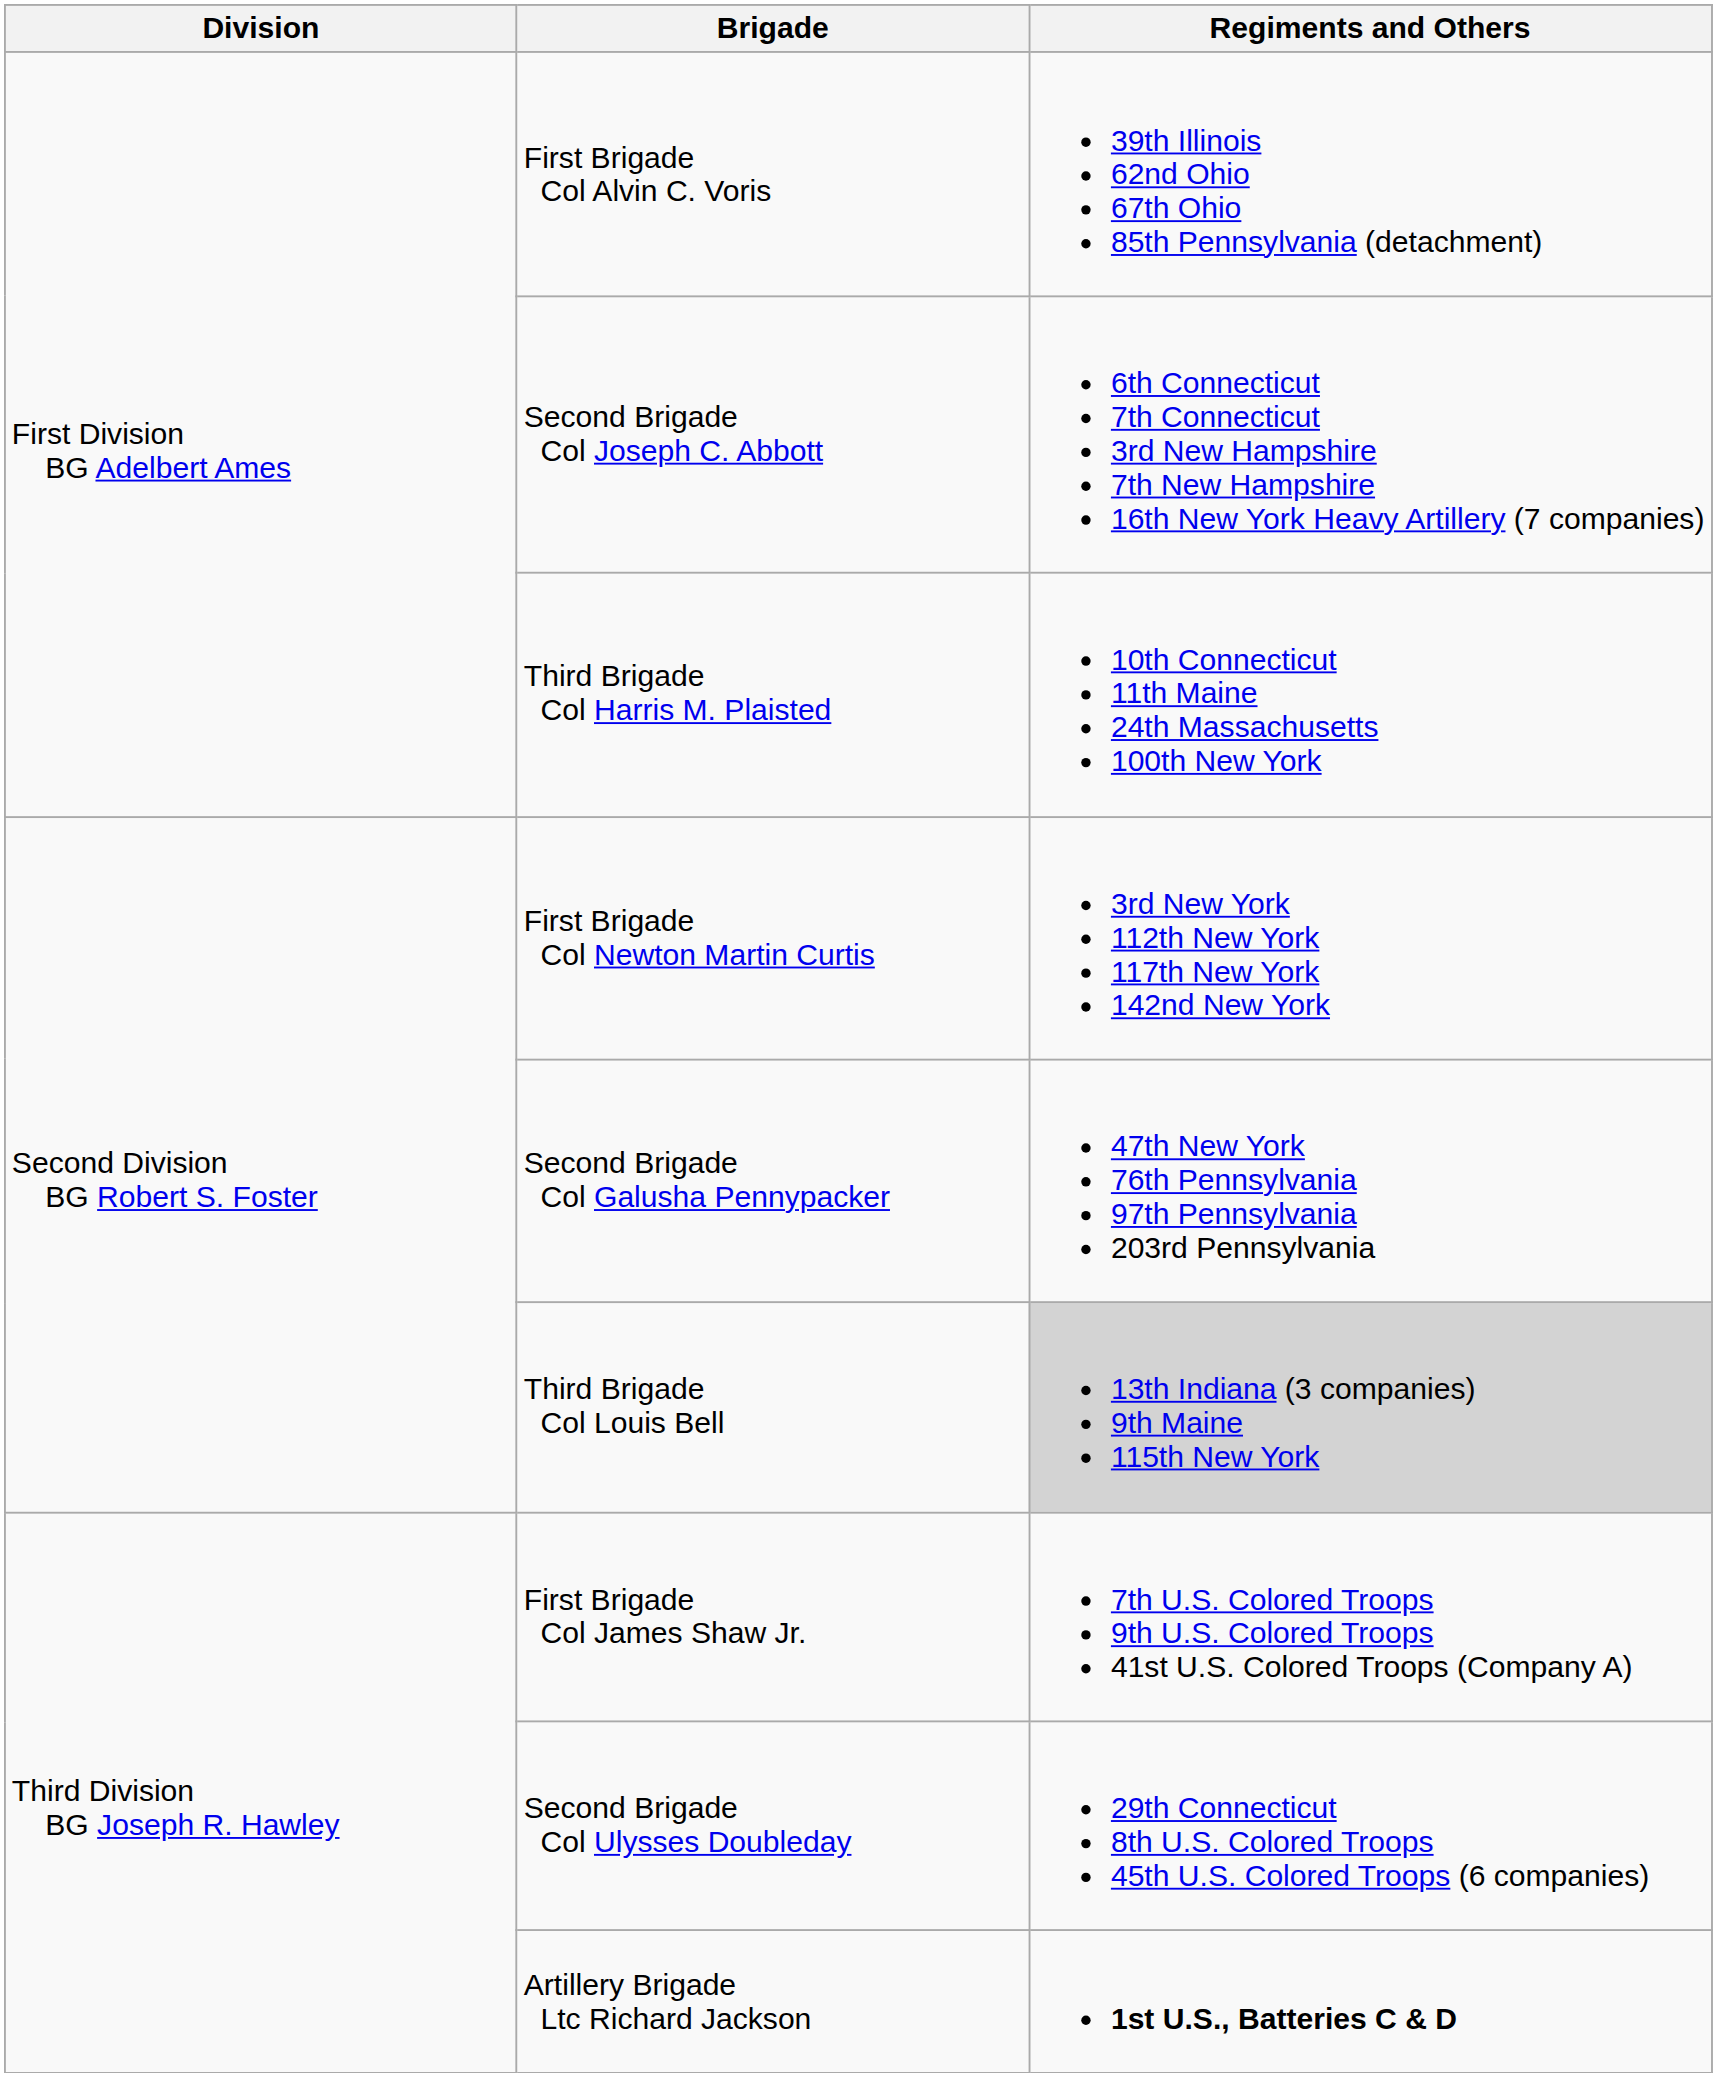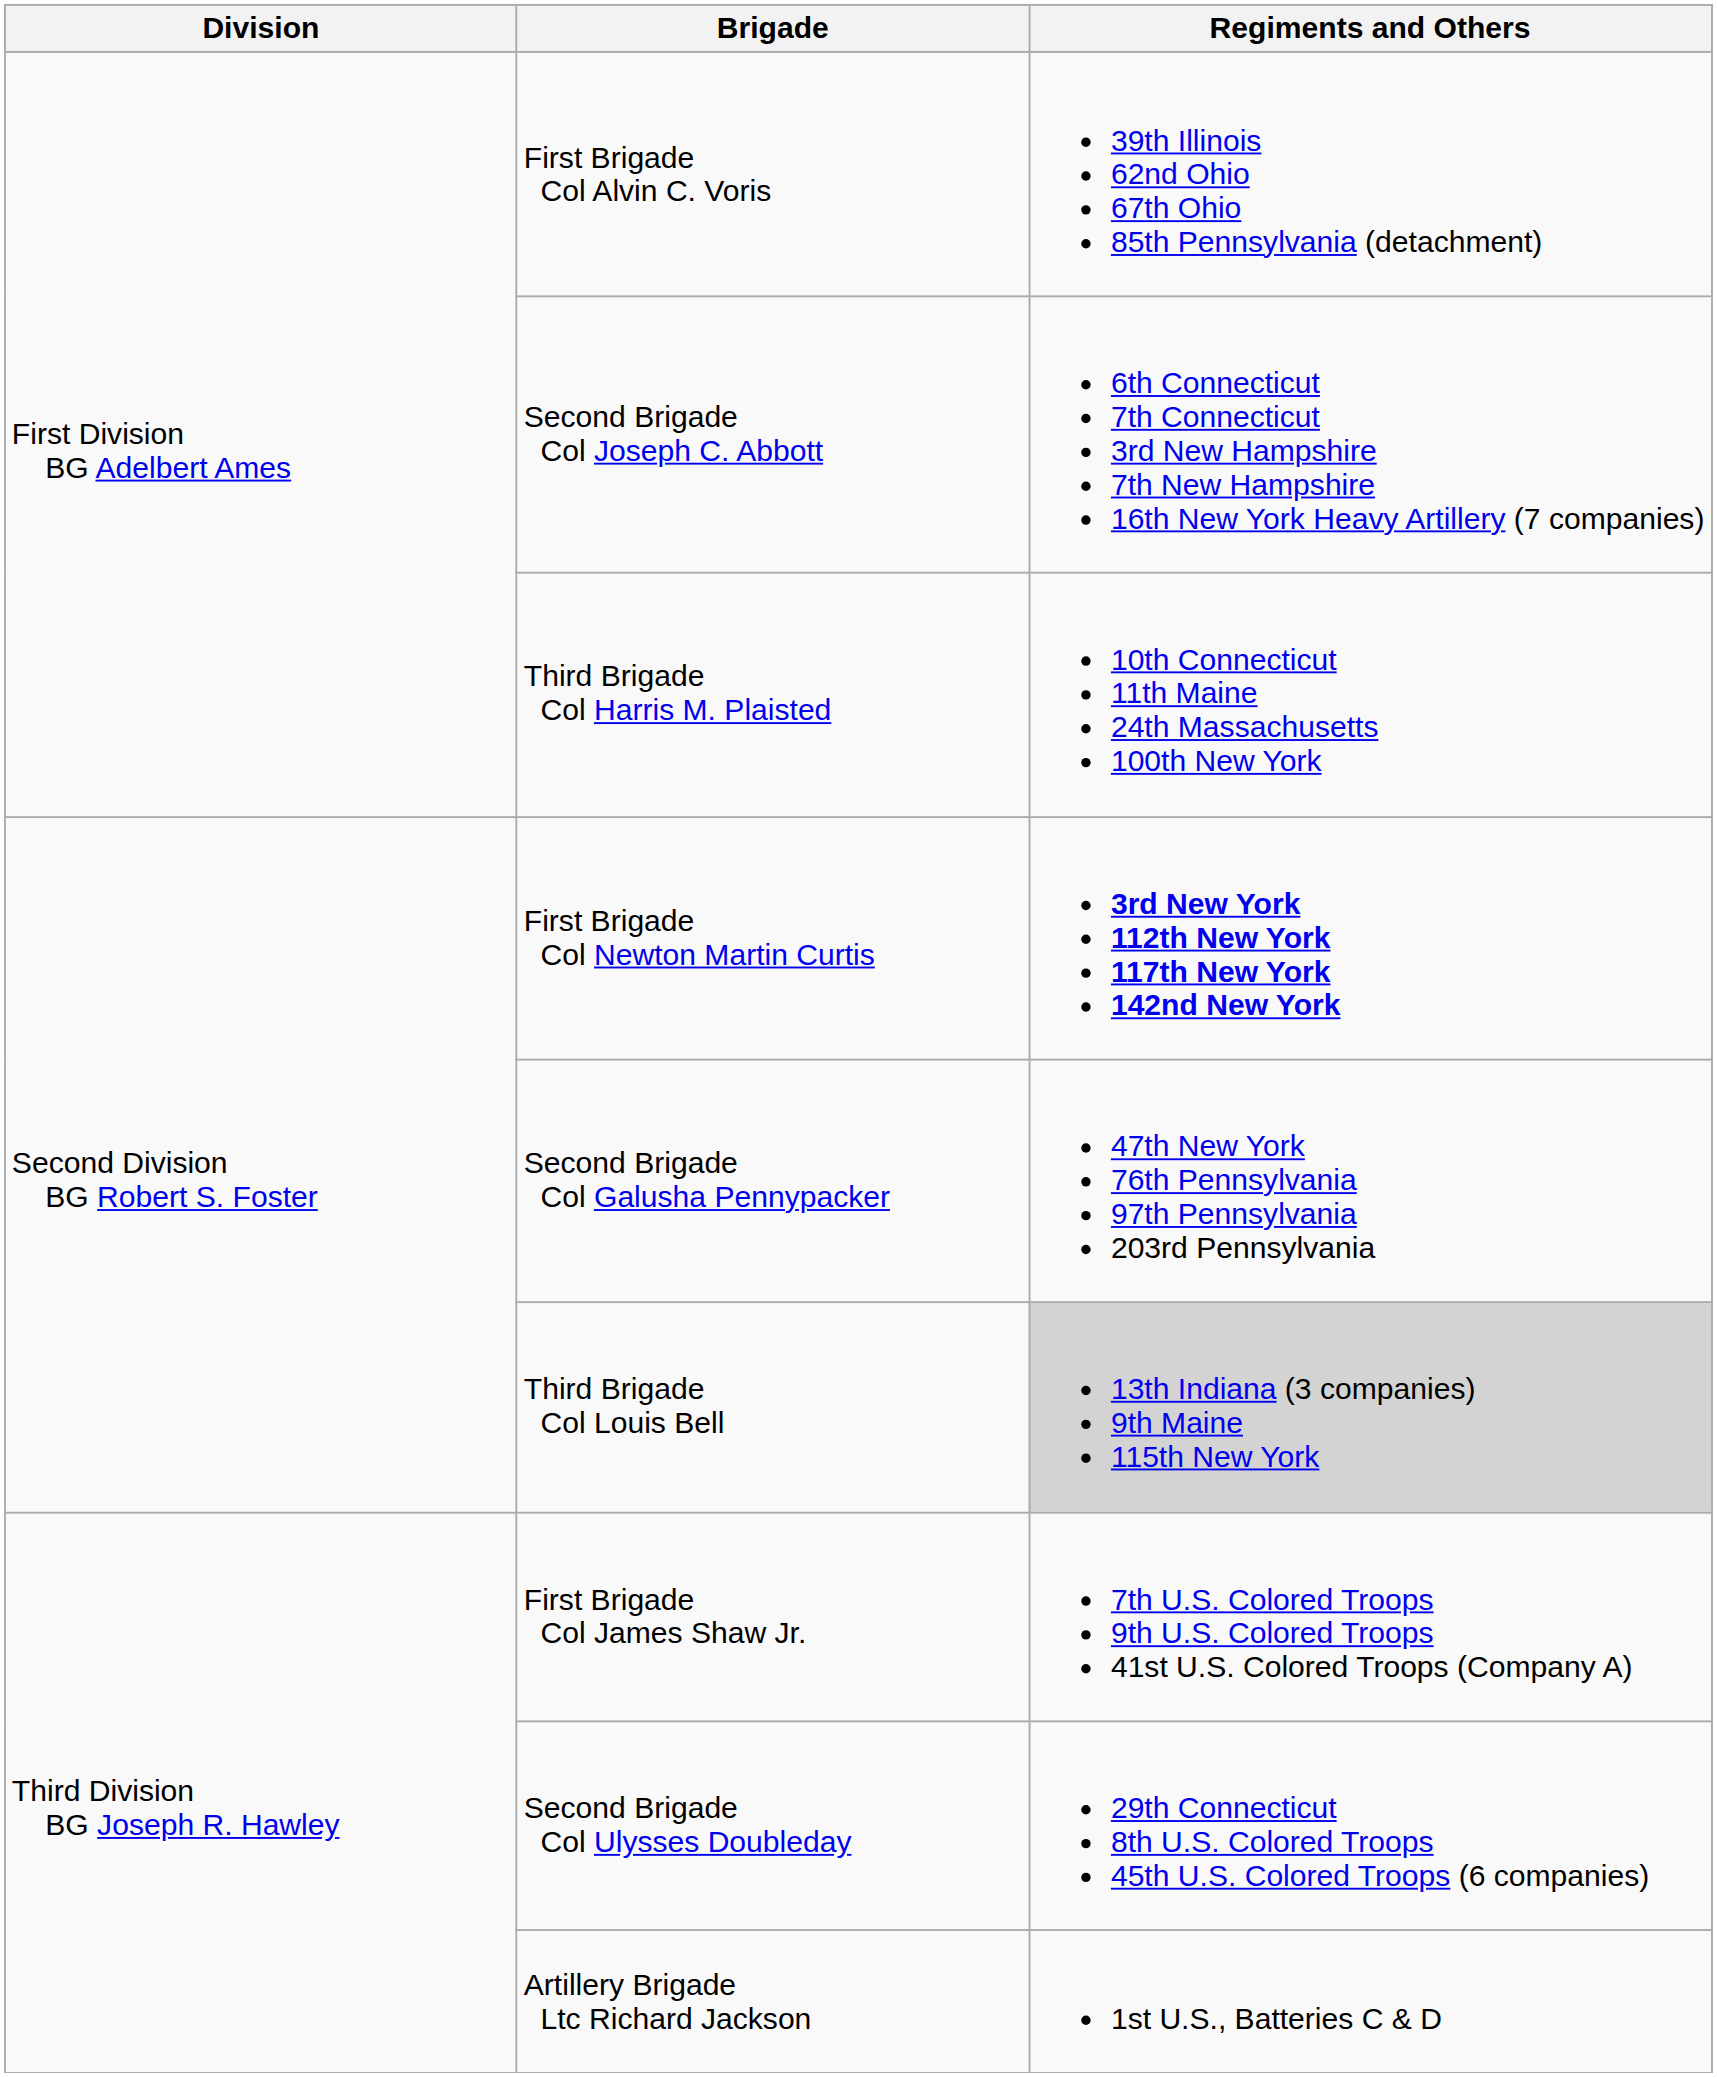(1370, 955) normal -> (1370, 955) bold
(1370, 2019) bold -> (1370, 2019) normal
